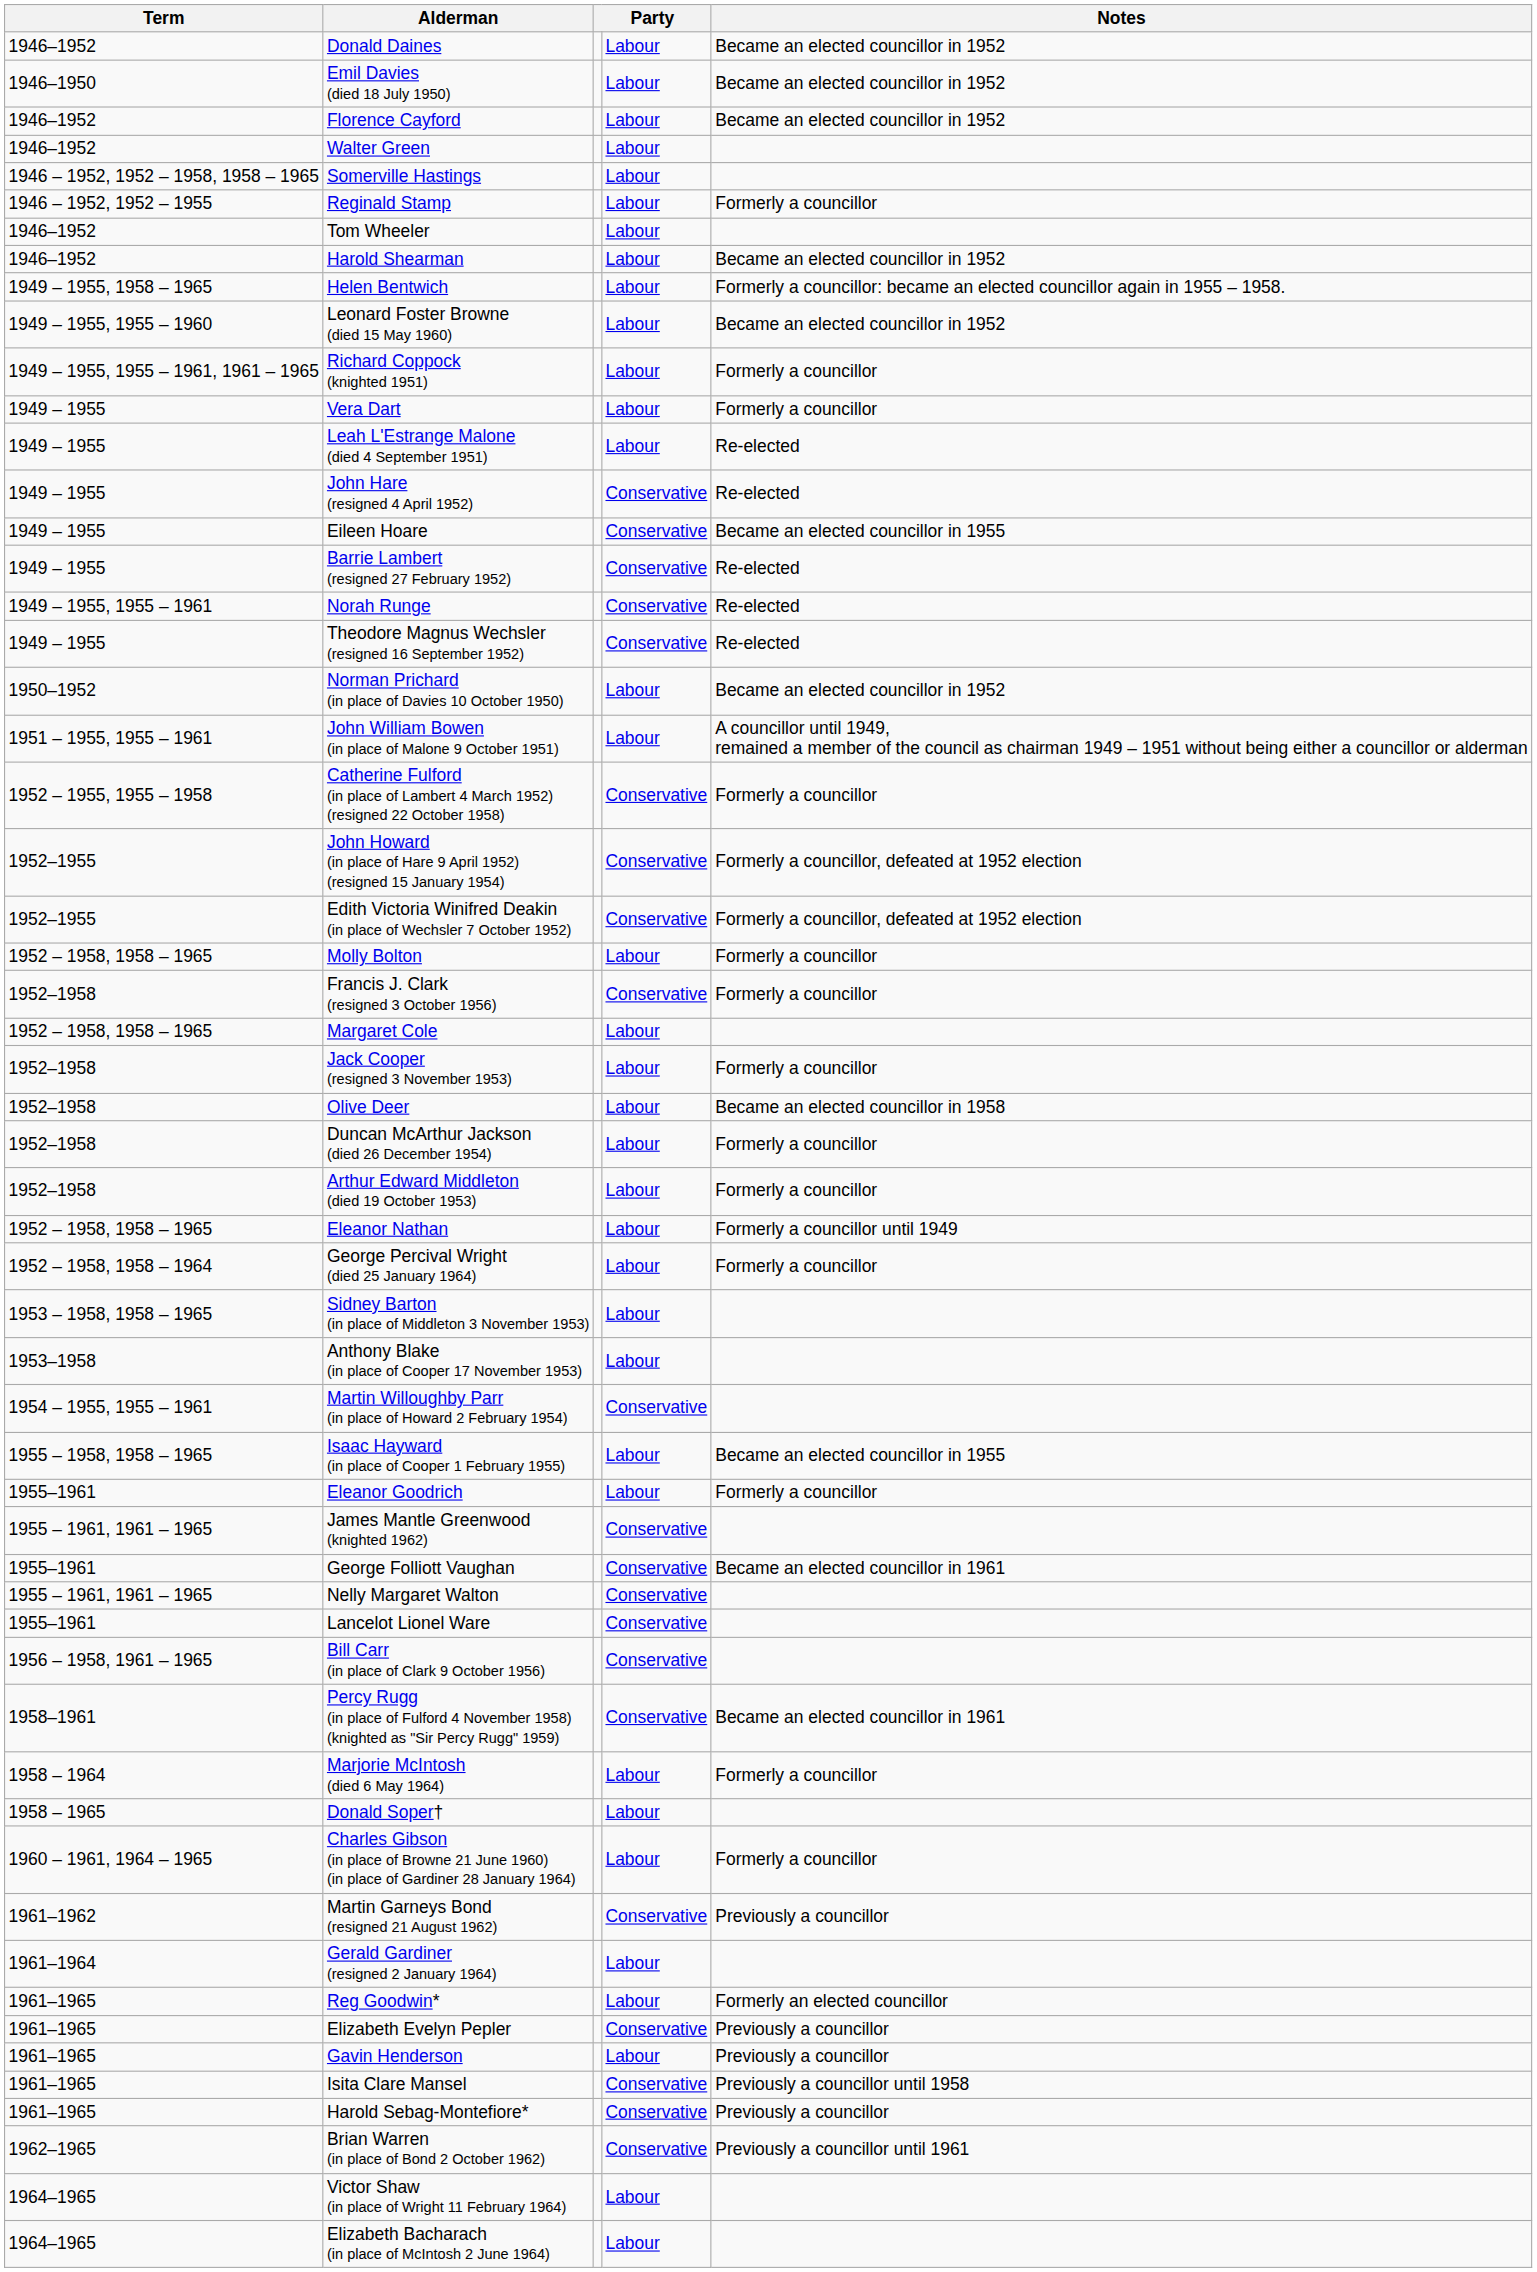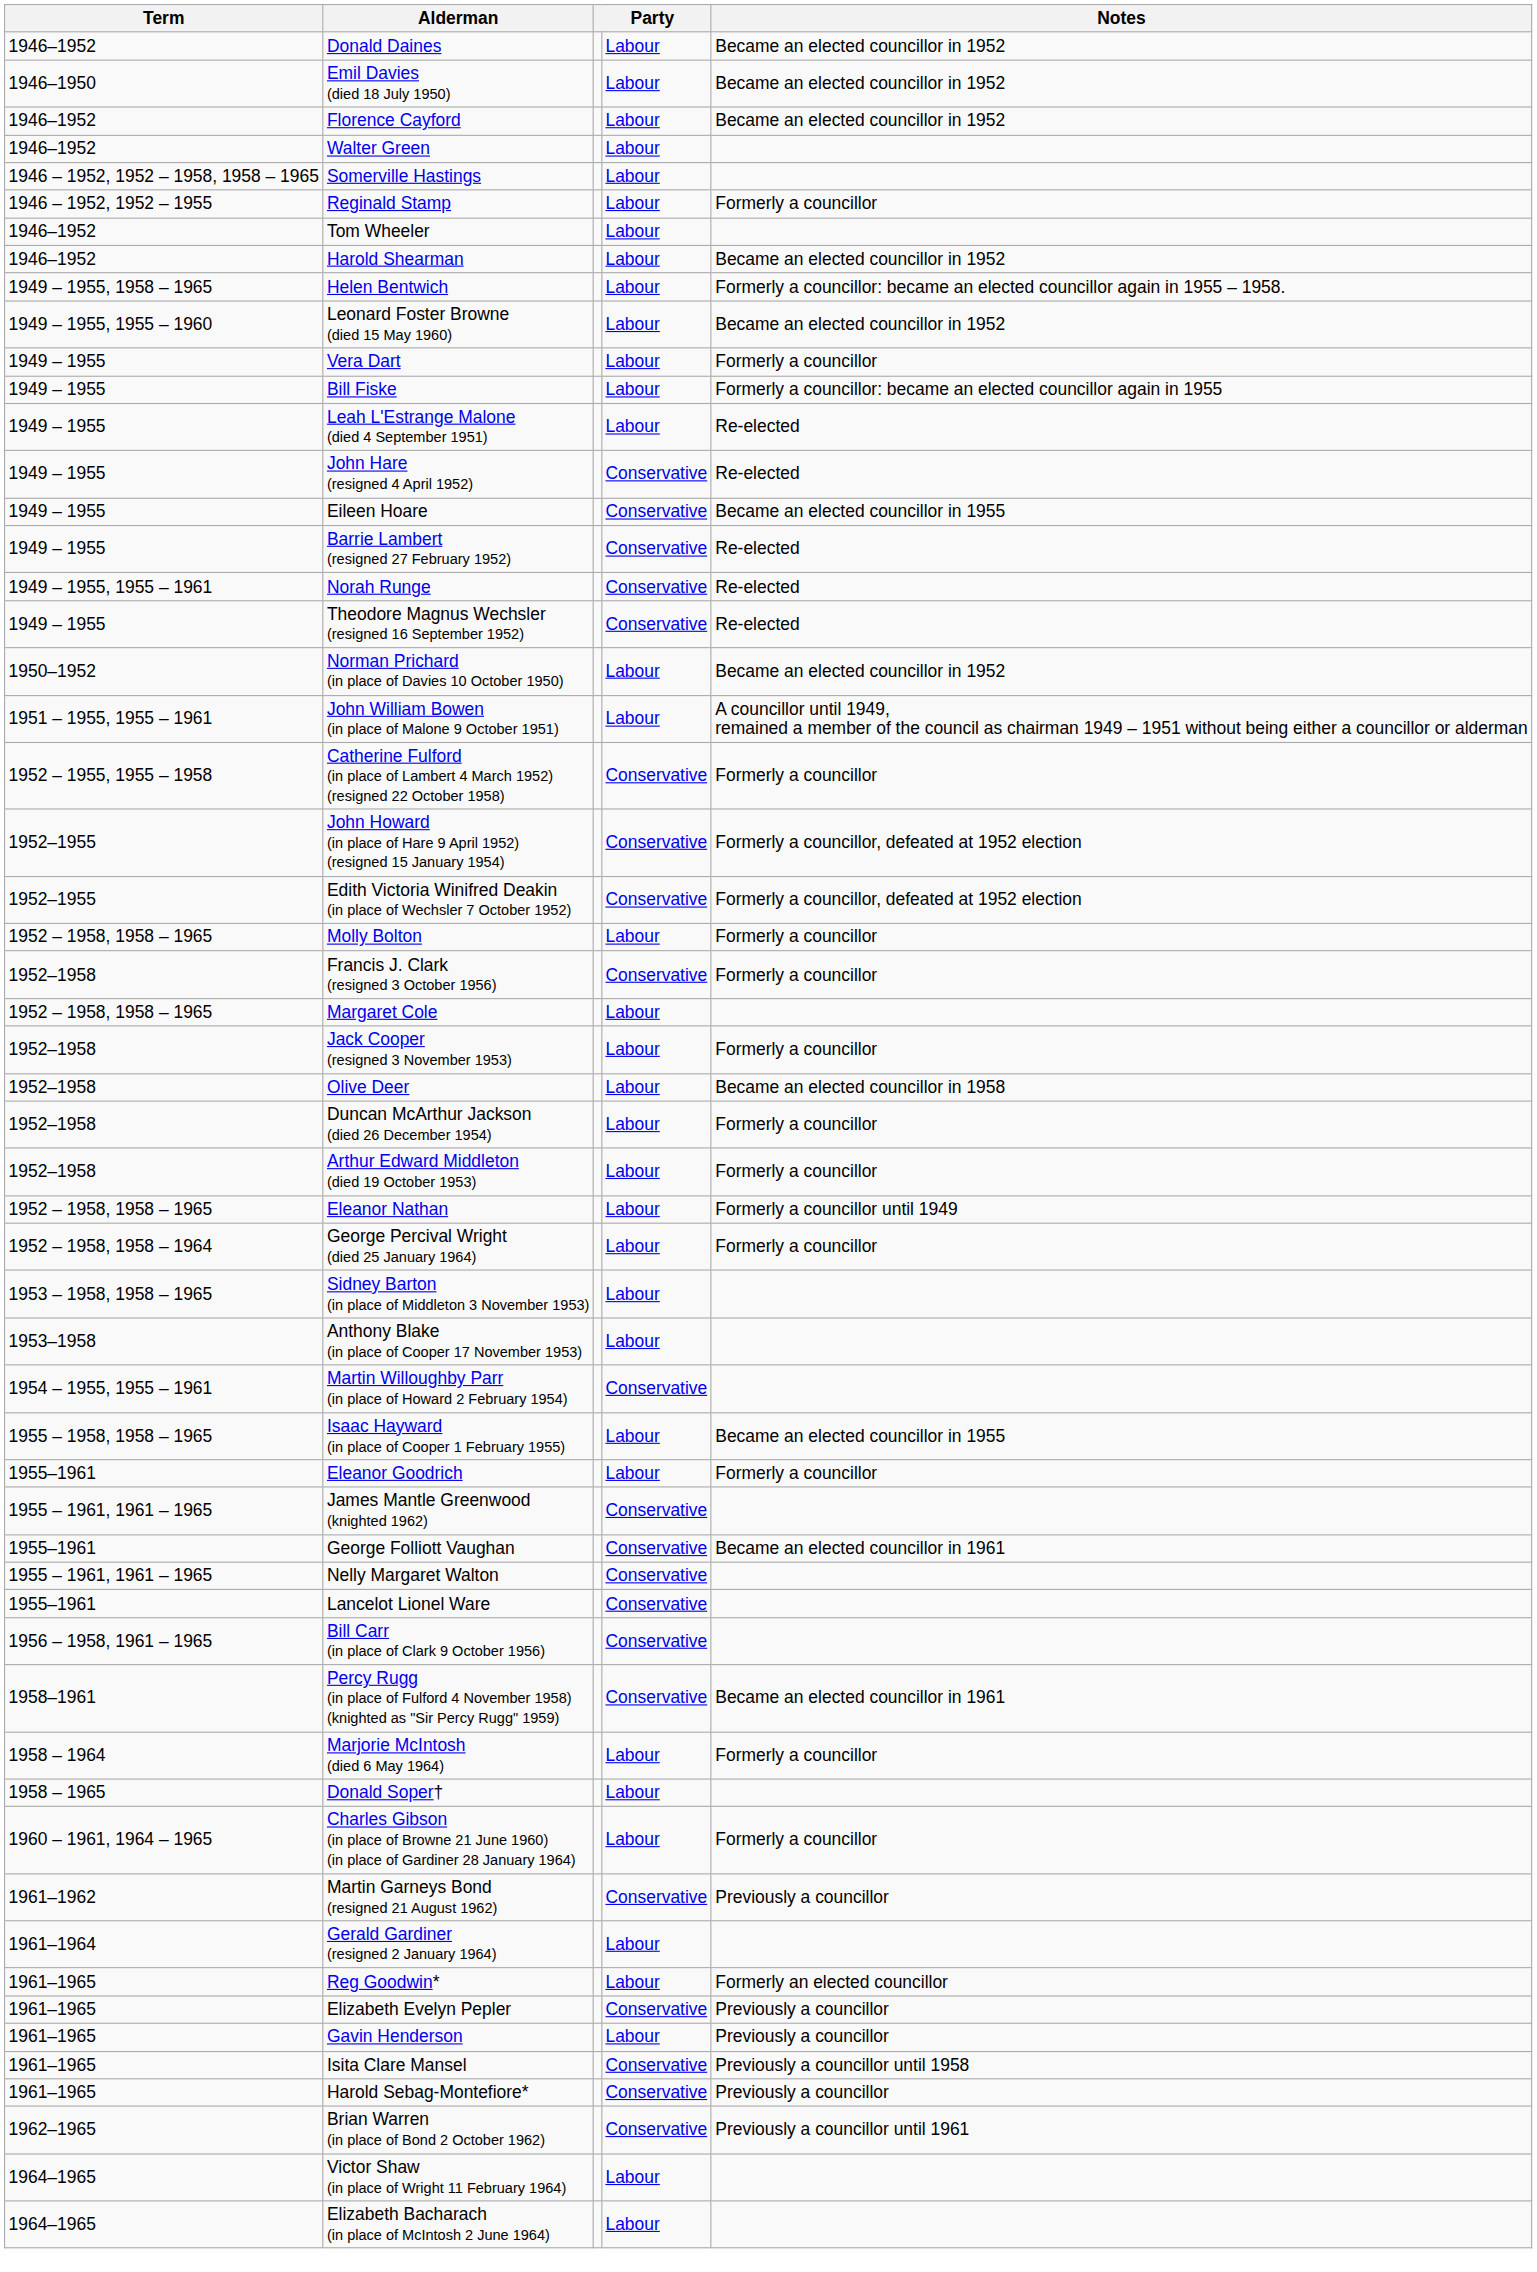- row: (394, 371)
+ row: (362, 389)
